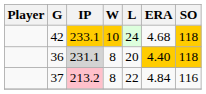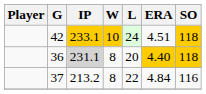(159, 36) 4.68 -> (159, 36) 4.51
(85, 78) pink background -> (85, 78) no background
